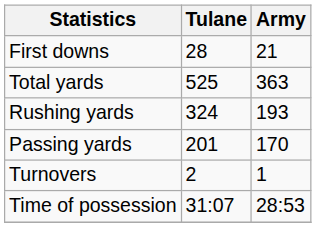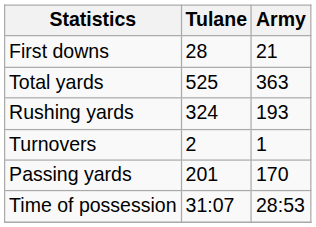rows swapped: (70, 144) <-> (53, 175)
